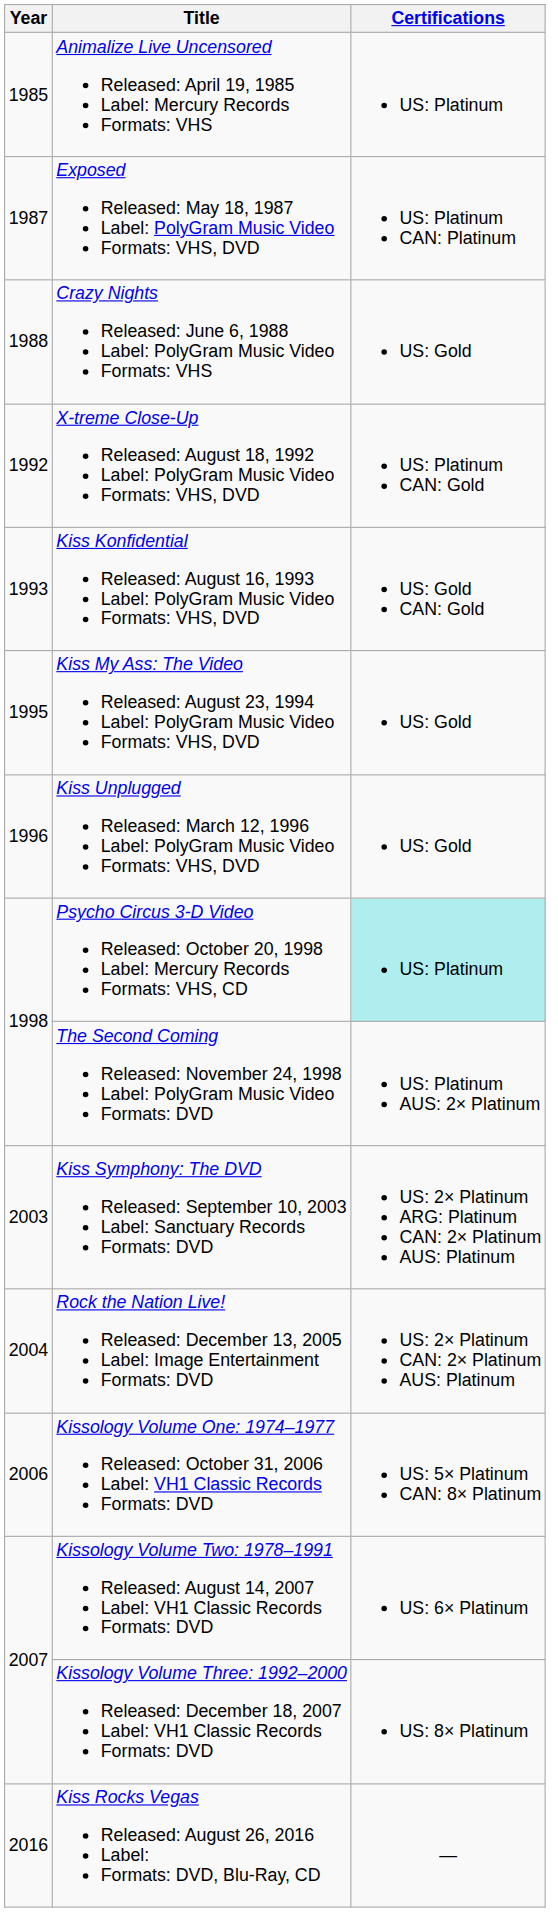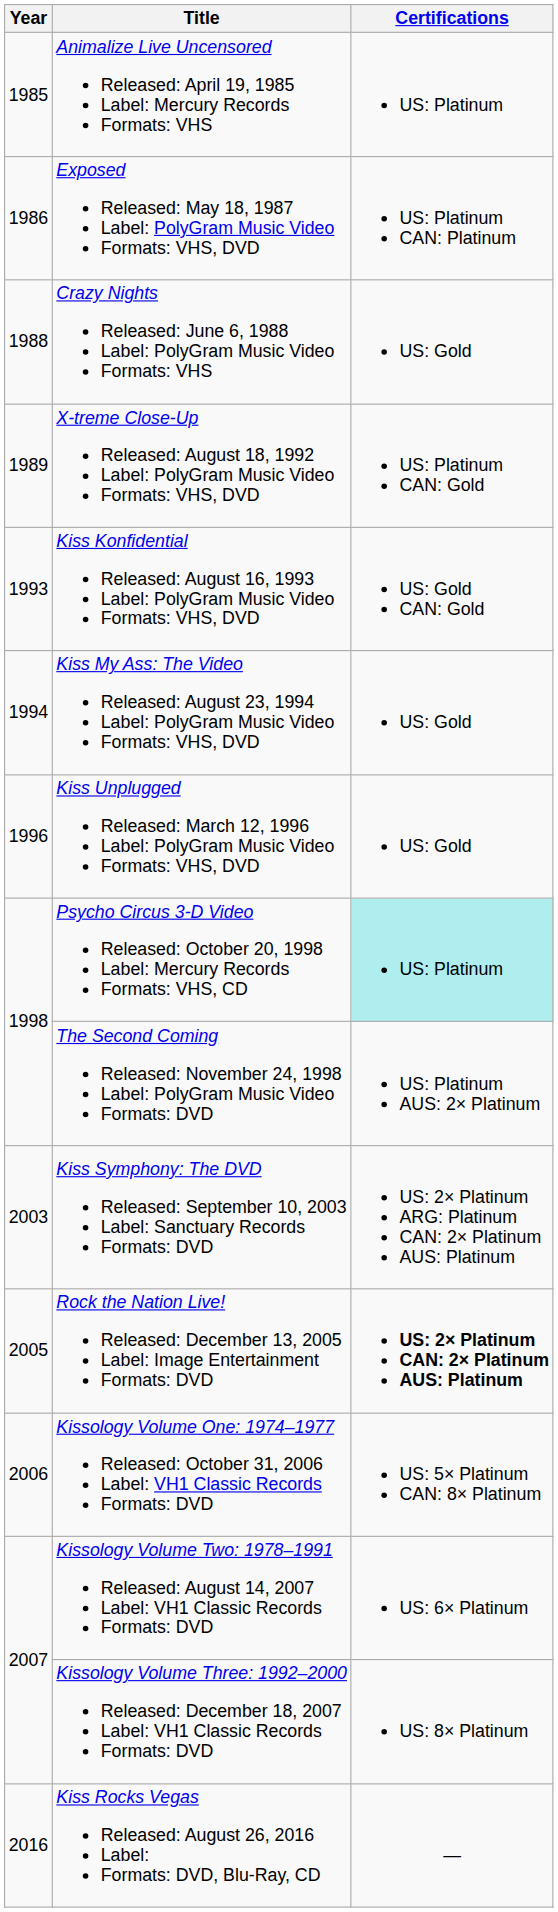(28, 218) 1987 -> (28, 218) 1986
(28, 465) 1992 -> (28, 465) 1989
(28, 712) 1995 -> (28, 712) 1994
(28, 1350) 2004 -> (28, 1350) 2005
(448, 1361) normal -> (452, 1361) bold
